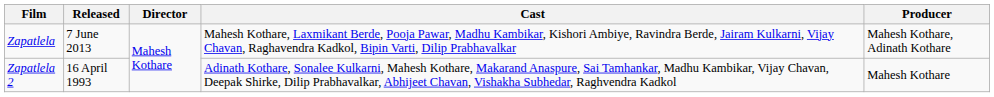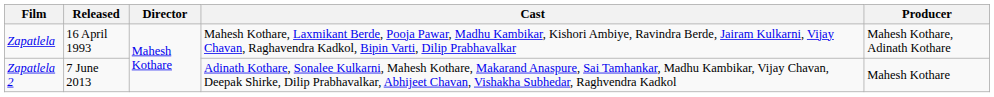(82, 41) 7 June 2013 -> (87, 41) 16 April 1993
(87, 75) 16 April 1993 -> (82, 75) 7 June 2013
